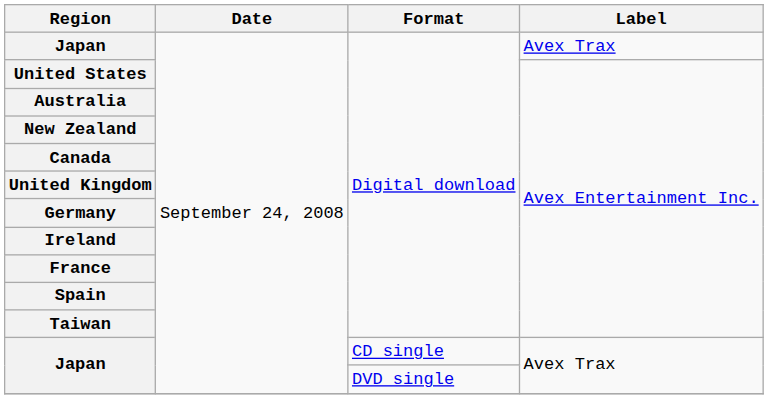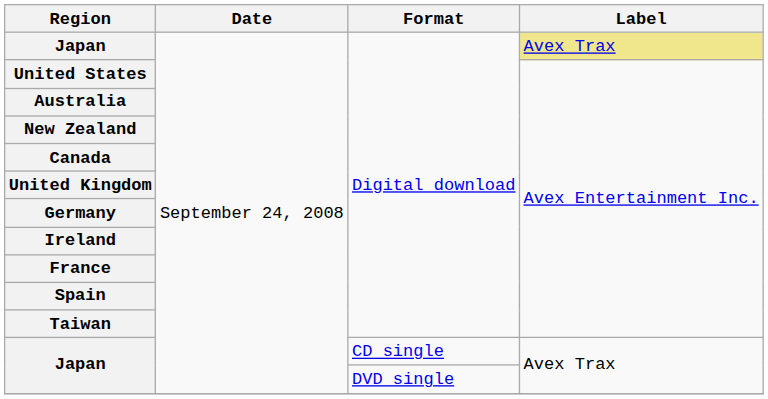(570, 46) no background -> (570, 46) khaki background
